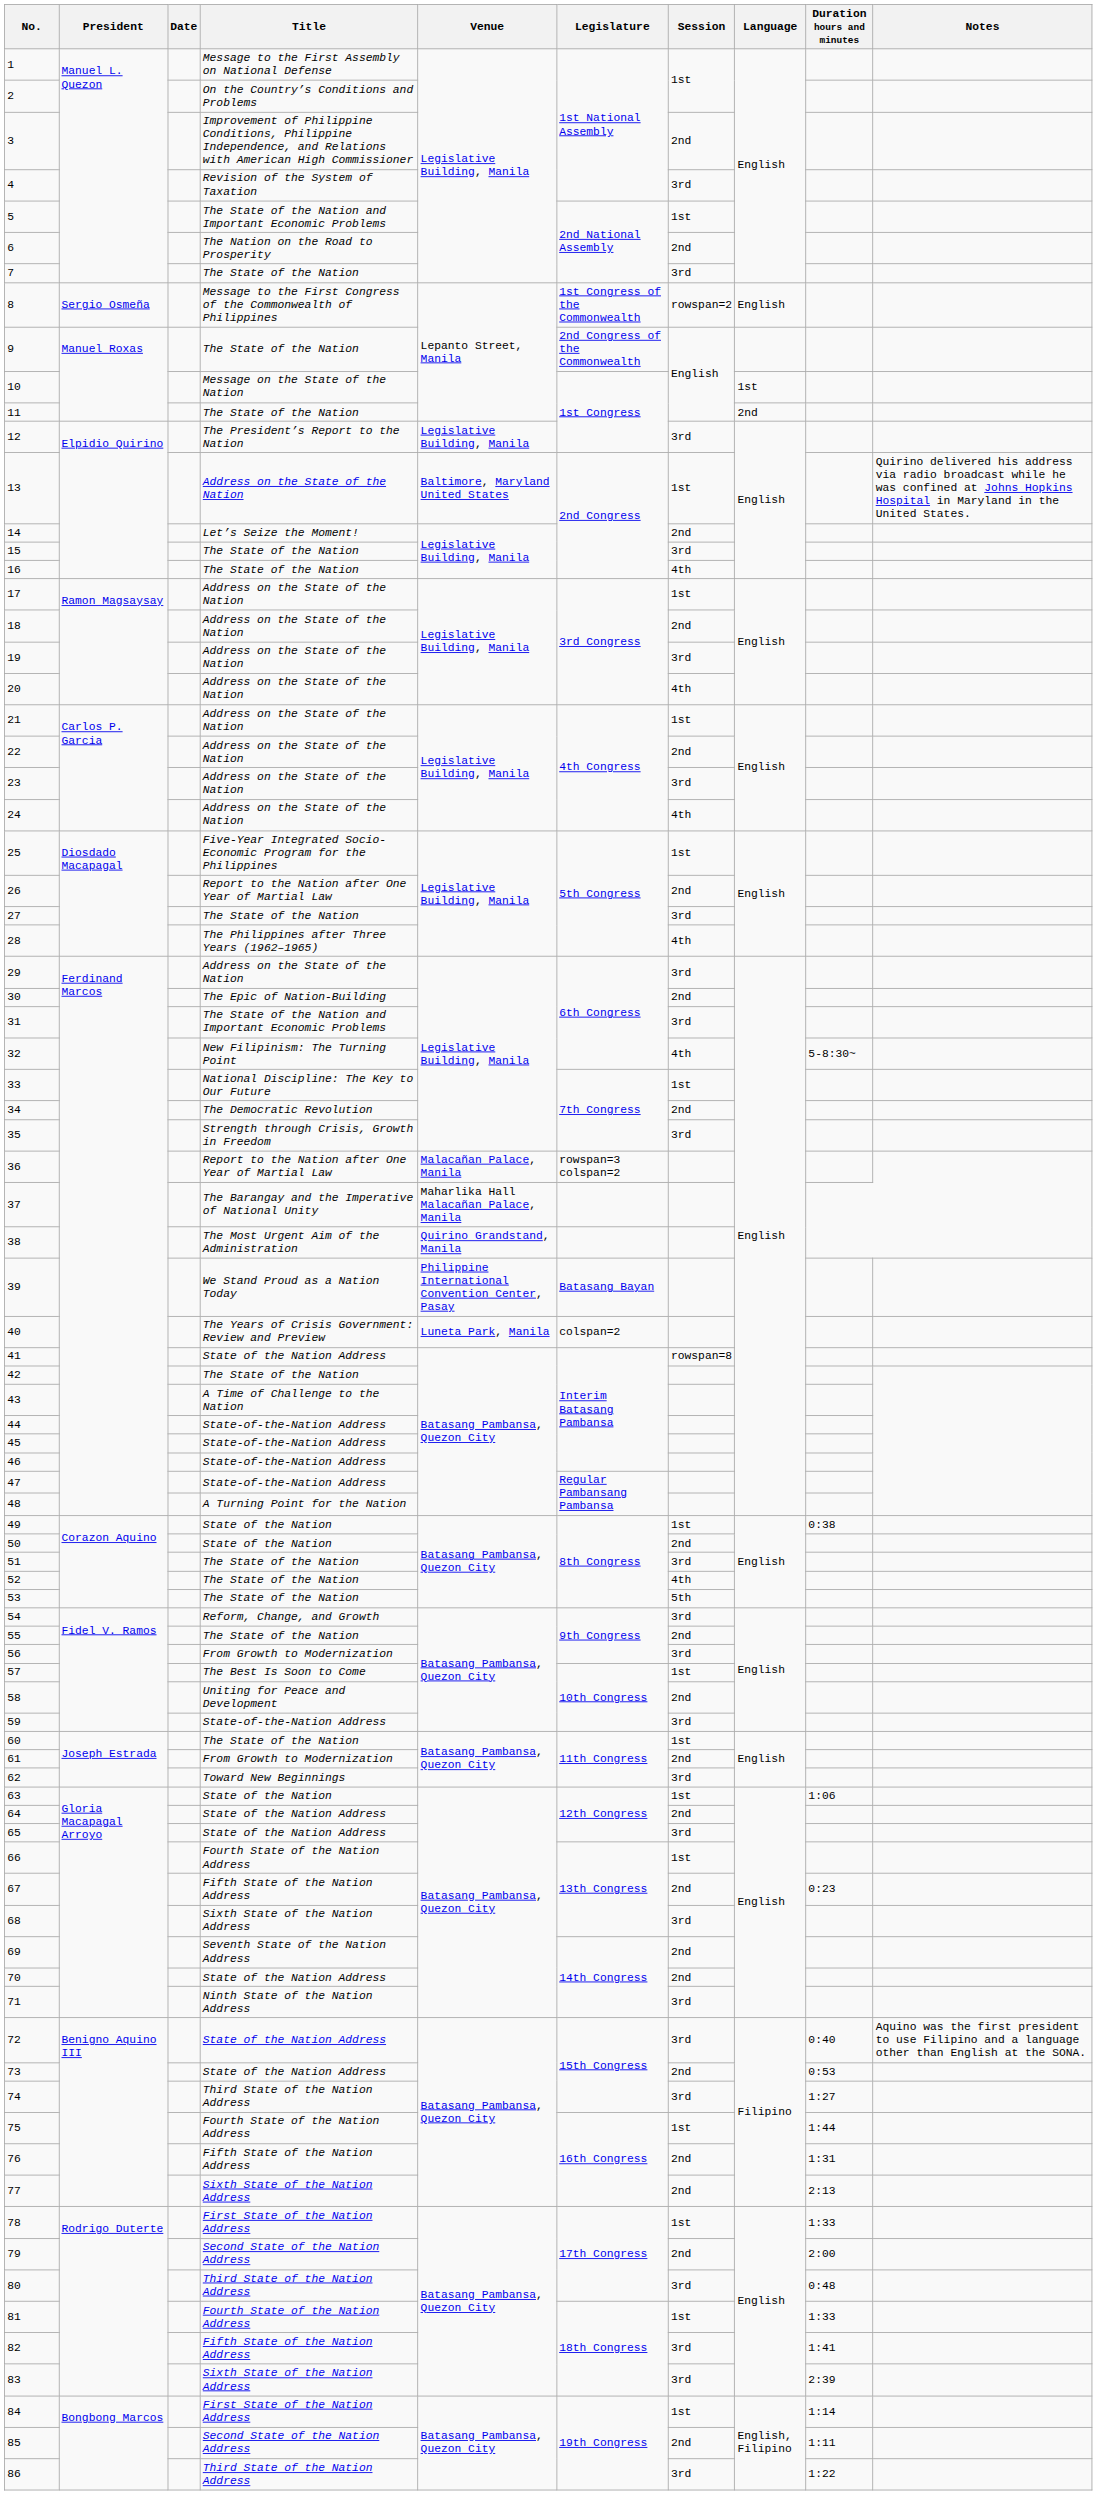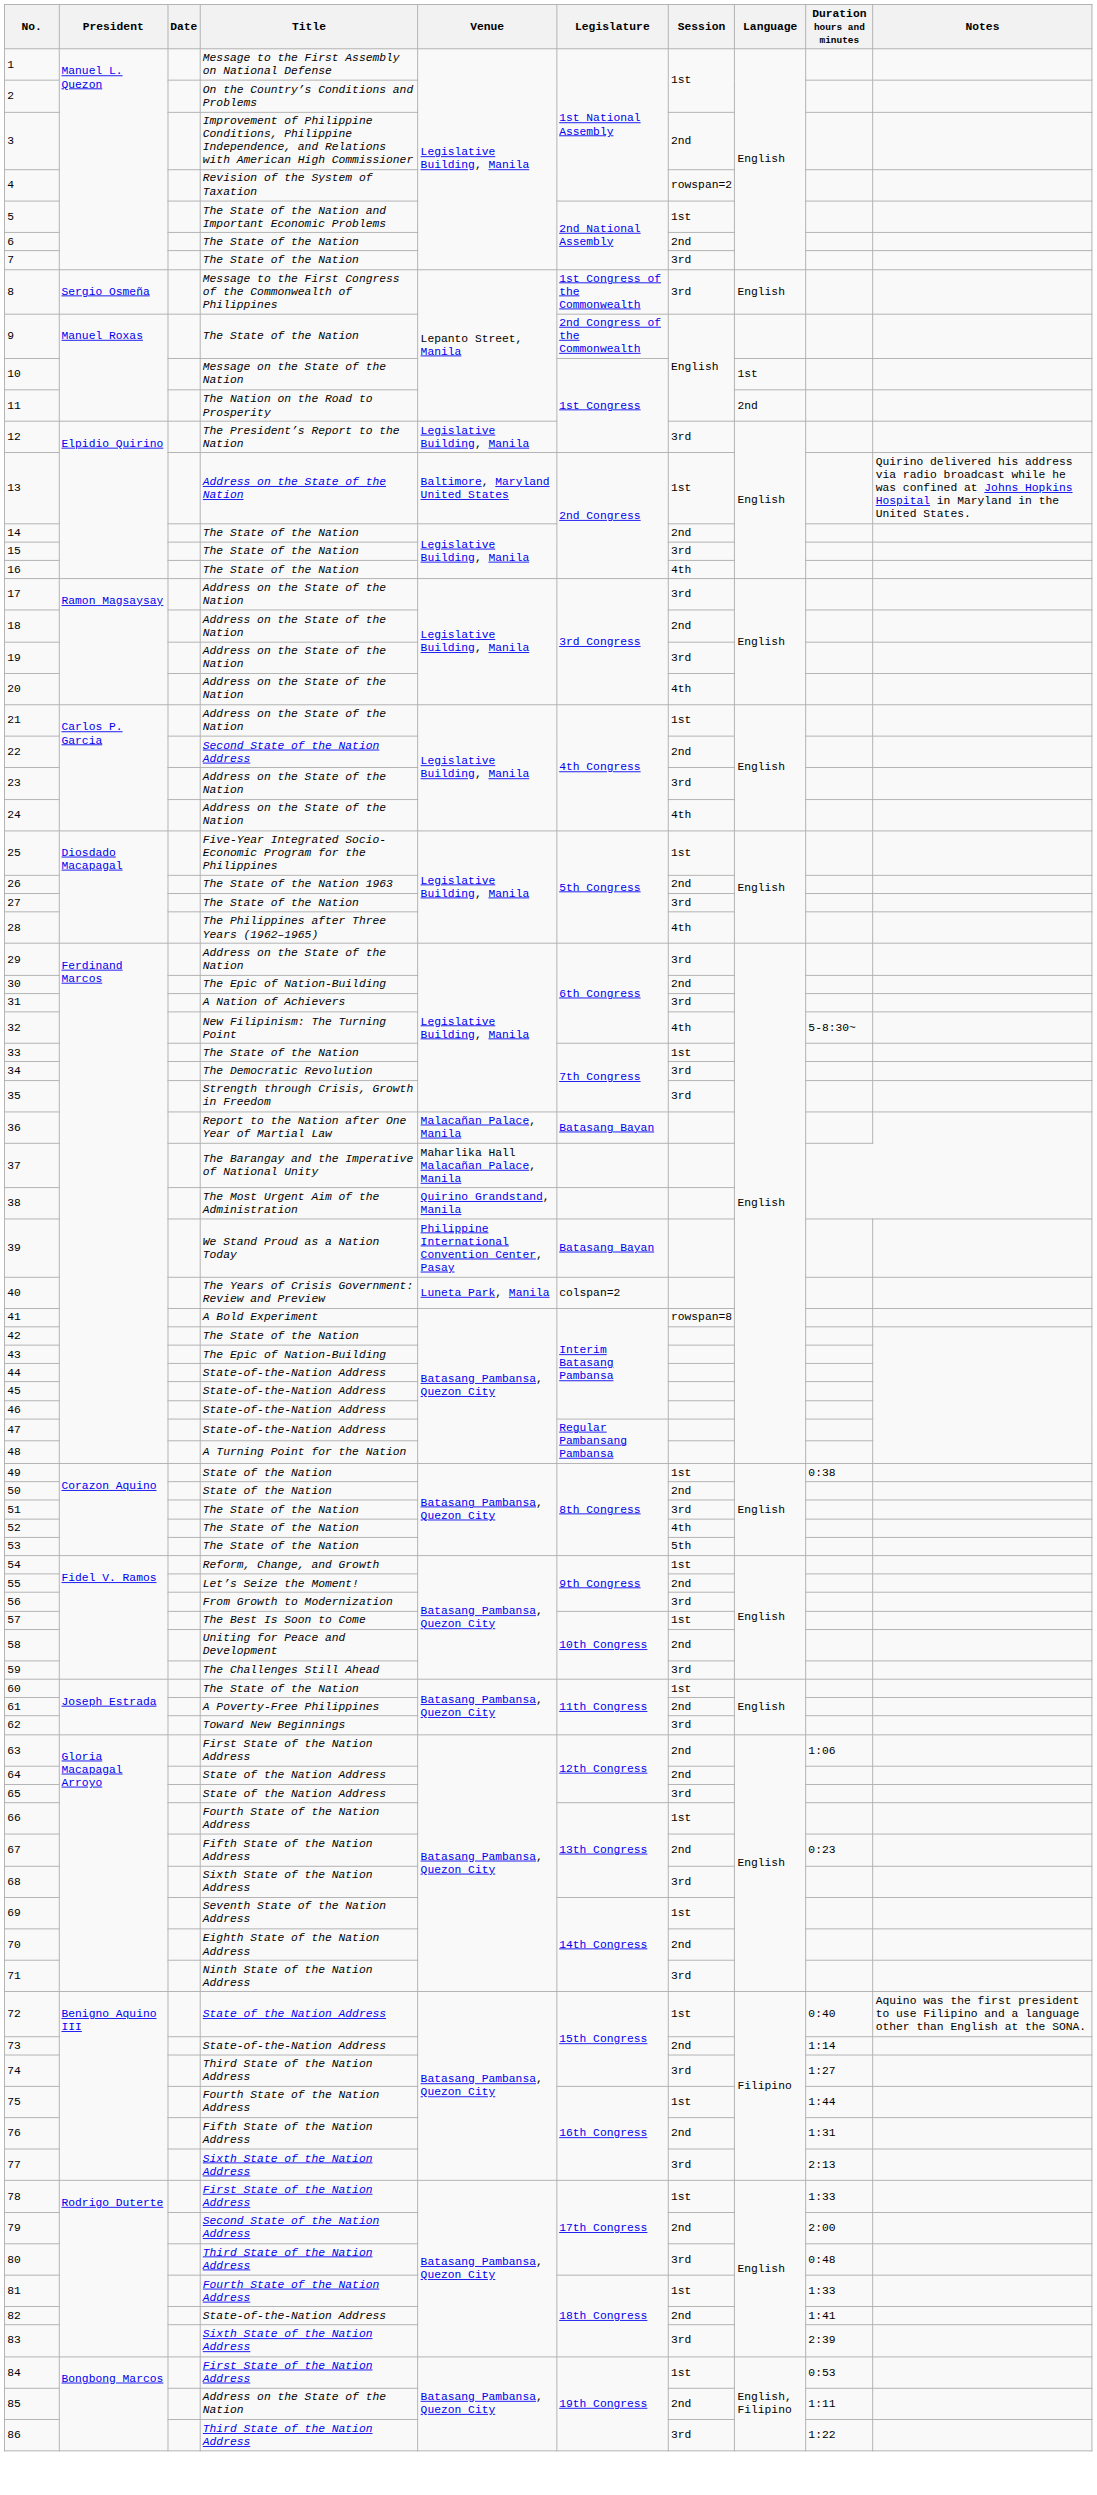(681, 185) 3rd -> (702, 185) rowspan=2
(288, 248) The Nation on the Road to Prosperity -> (281, 242) The State of the Nation
(702, 305) rowspan=2 -> (681, 292) 3rd
(281, 412) The State of the Nation -> (288, 406) The Nation on the Road to Prosperity
(281, 533) Let’s Seize the Moment! -> (281, 533) The State of the Nation
(681, 595) 1st -> (681, 595) 3rd
(294, 752) Address on the State of the Nation -> (291, 752) Second State of the Nation Address
(305, 891) Report to the Nation after One Year of Martial Law -> (298, 884) The State of the Nation 1963
(294, 1022) The State of the Nation and Important Economic Problems -> (274, 1003) A Nation of Achievers
(308, 1085) National Discipline: The Key to Our Future -> (281, 1053) The State of the Nation
(681, 1110) 2nd -> (681, 1071) 3rd
(590, 1167) rowspan=3 colspan=2 -> (607, 1127) Batasang Bayan
(294, 1357) State of the Nation Address -> (260, 1318) A Bold Experiment
(291, 1400) A Time of Challenge to the Nation -> (294, 1354) The Epic of Nation-Building
(681, 1617) 3rd -> (681, 1565) 1st
(281, 1635) The State of the Nation -> (281, 1583) Let’s Seize the Moment!
(294, 1722) State-of-the-Nation Address -> (291, 1670) The Challenges Still Ahead
(298, 1759) From Growth to Modernization -> (291, 1707) A Poverty-Free Philippines
(267, 1796) State of the Nation -> (288, 1750) First State of the Nation Address
(681, 1796) 1st -> (681, 1750) 2nd
(681, 1952) 2nd -> (681, 1913) 1st
(294, 1977) State of the Nation Address -> (291, 1945) Eighth State of the Nation Address
(681, 2040) 3rd -> (681, 2014) 1st
(294, 2072) State of the Nation Address -> (294, 2046) State-of-the-Nation Address
(822, 2072) 0:53 -> (822, 2046) 1:14
(681, 2191) 2nd -> (681, 2165) 3rd
(288, 2348) Fifth State of the Nation Address -> (294, 2316) State-of-the-Nation Address
(681, 2348) 3rd -> (681, 2316) 2nd
(822, 2411) 1:14 -> (822, 2372) 0:53
(291, 2443) Second State of the Nation Address -> (294, 2404) Address on the State of the Nation
